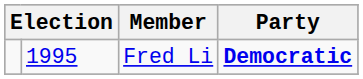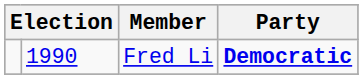(52, 57) 1995 -> (52, 57) 1990
